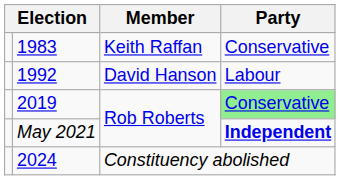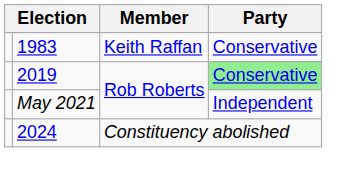- row: (37, 75)
(278, 132) bold -> (263, 103) normal
